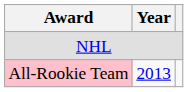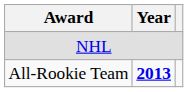(68, 73) pink background -> (68, 73) no background
(154, 73) normal -> (154, 73) bold
